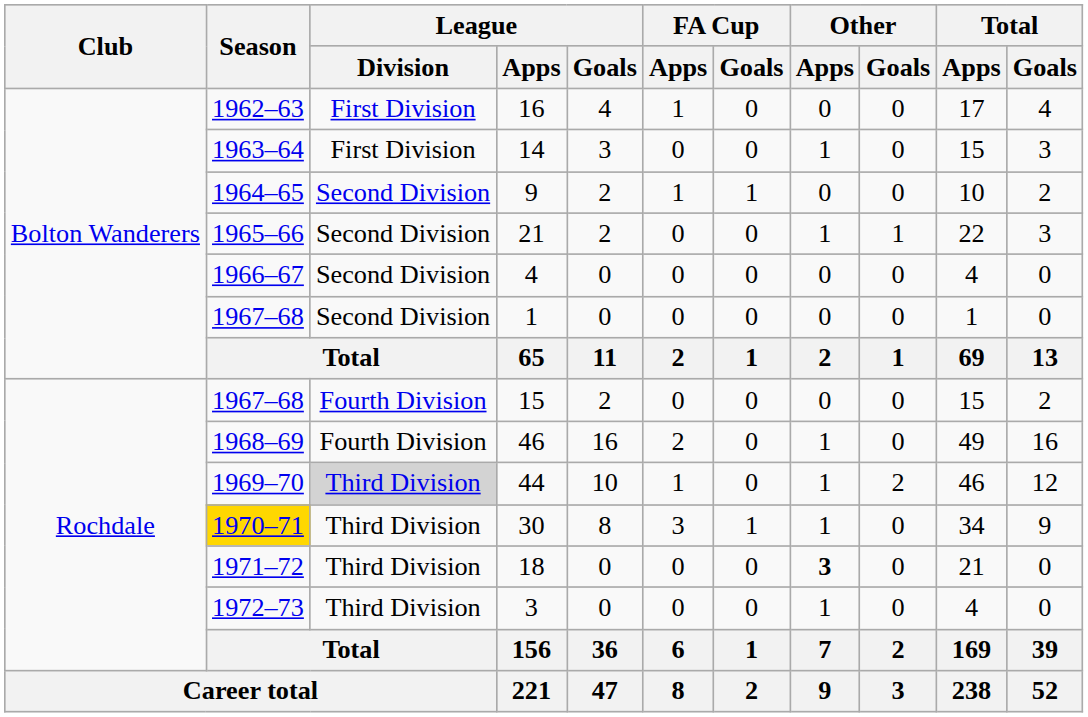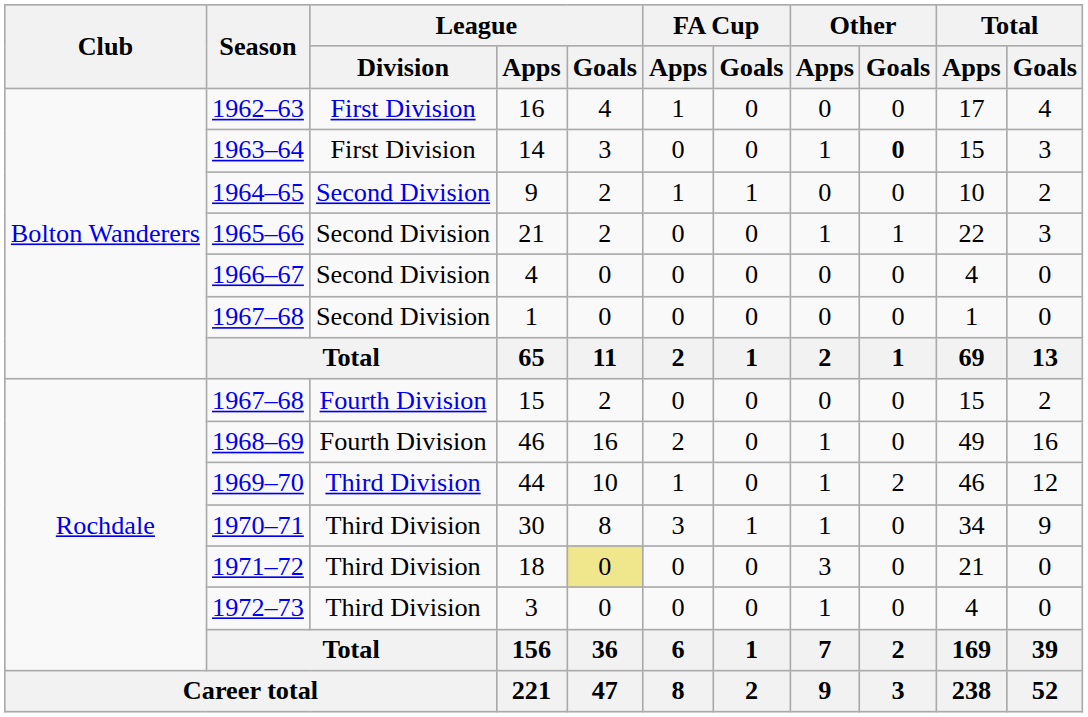(898, 150) normal -> (898, 150) bold
(403, 483) lightgrey background -> (403, 483) no background
(258, 524) gold background -> (258, 524) no background
(605, 566) no background -> (605, 566) khaki background
(825, 566) bold -> (825, 566) normal
